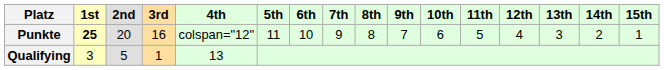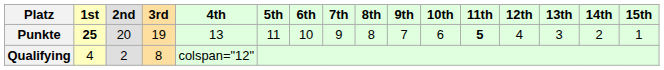(159, 35) 16 -> (159, 35) 19
(216, 35) colspan="12" -> (216, 35) 13
(480, 35) normal -> (480, 35) bold
(90, 55) 3 -> (90, 55) 4
(124, 55) 5 -> (124, 55) 2
(159, 55) 1 -> (159, 55) 8
(216, 55) 13 -> (216, 55) colspan="12"
